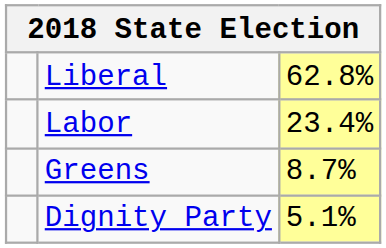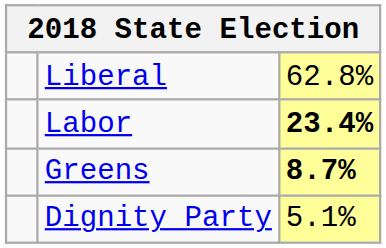(329, 124) normal -> (329, 124) bold
(321, 171) normal -> (321, 171) bold
